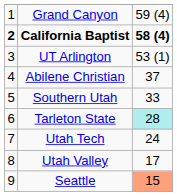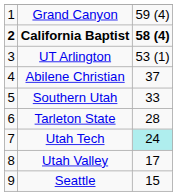(153, 118) paleturquoise background -> (153, 118) no background
(153, 139) no background -> (153, 139) paleturquoise background
(153, 181) lightsalmon background -> (153, 181) no background
